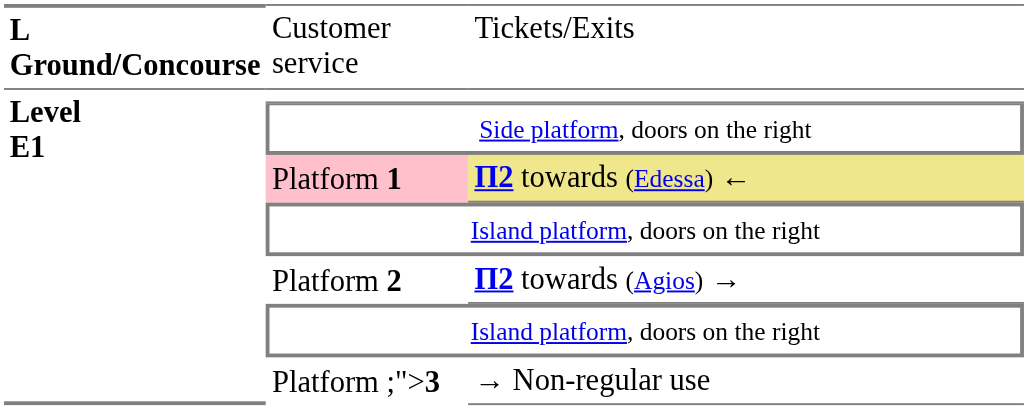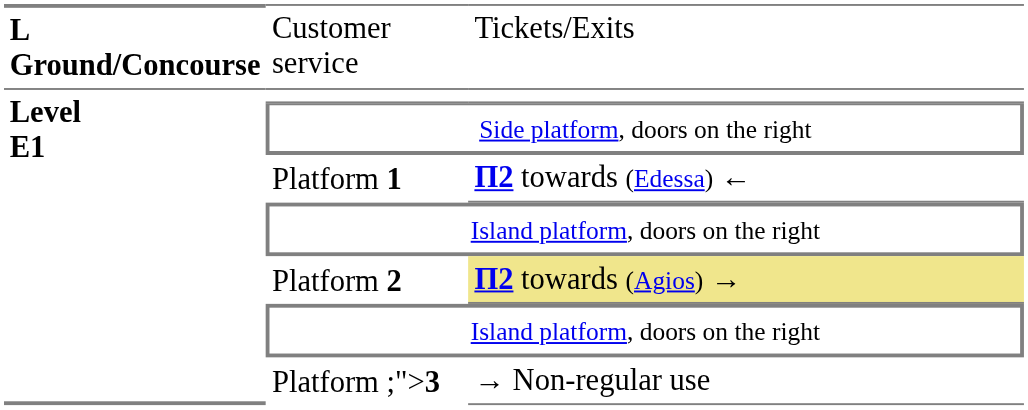(337, 178) pink background -> (337, 178) no background
(613, 177) khaki background -> (613, 177) no background
(608, 278) no background -> (608, 278) khaki background
